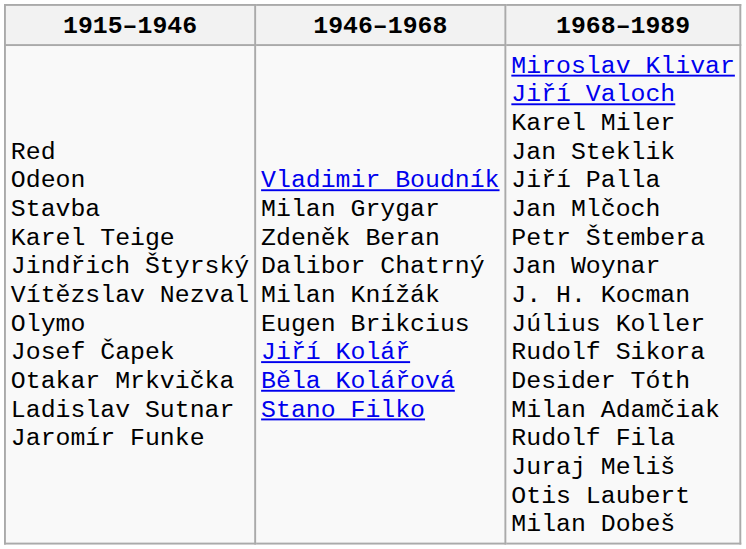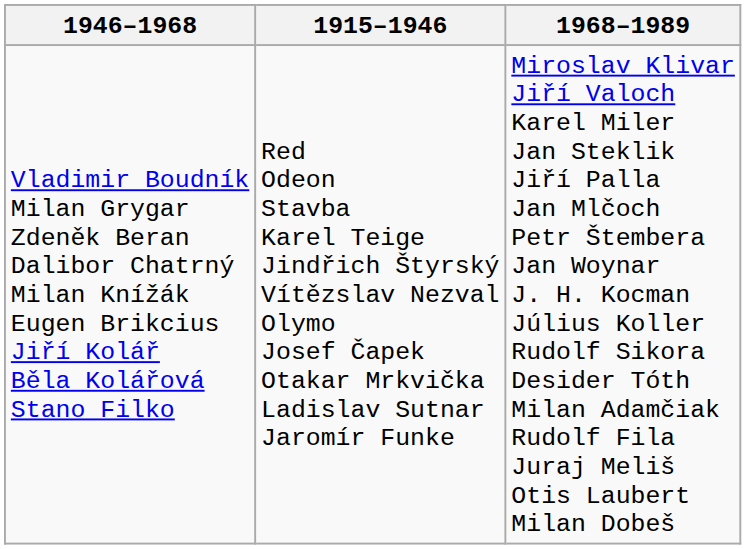columns swapped: (130, 25) <-> (380, 25)
